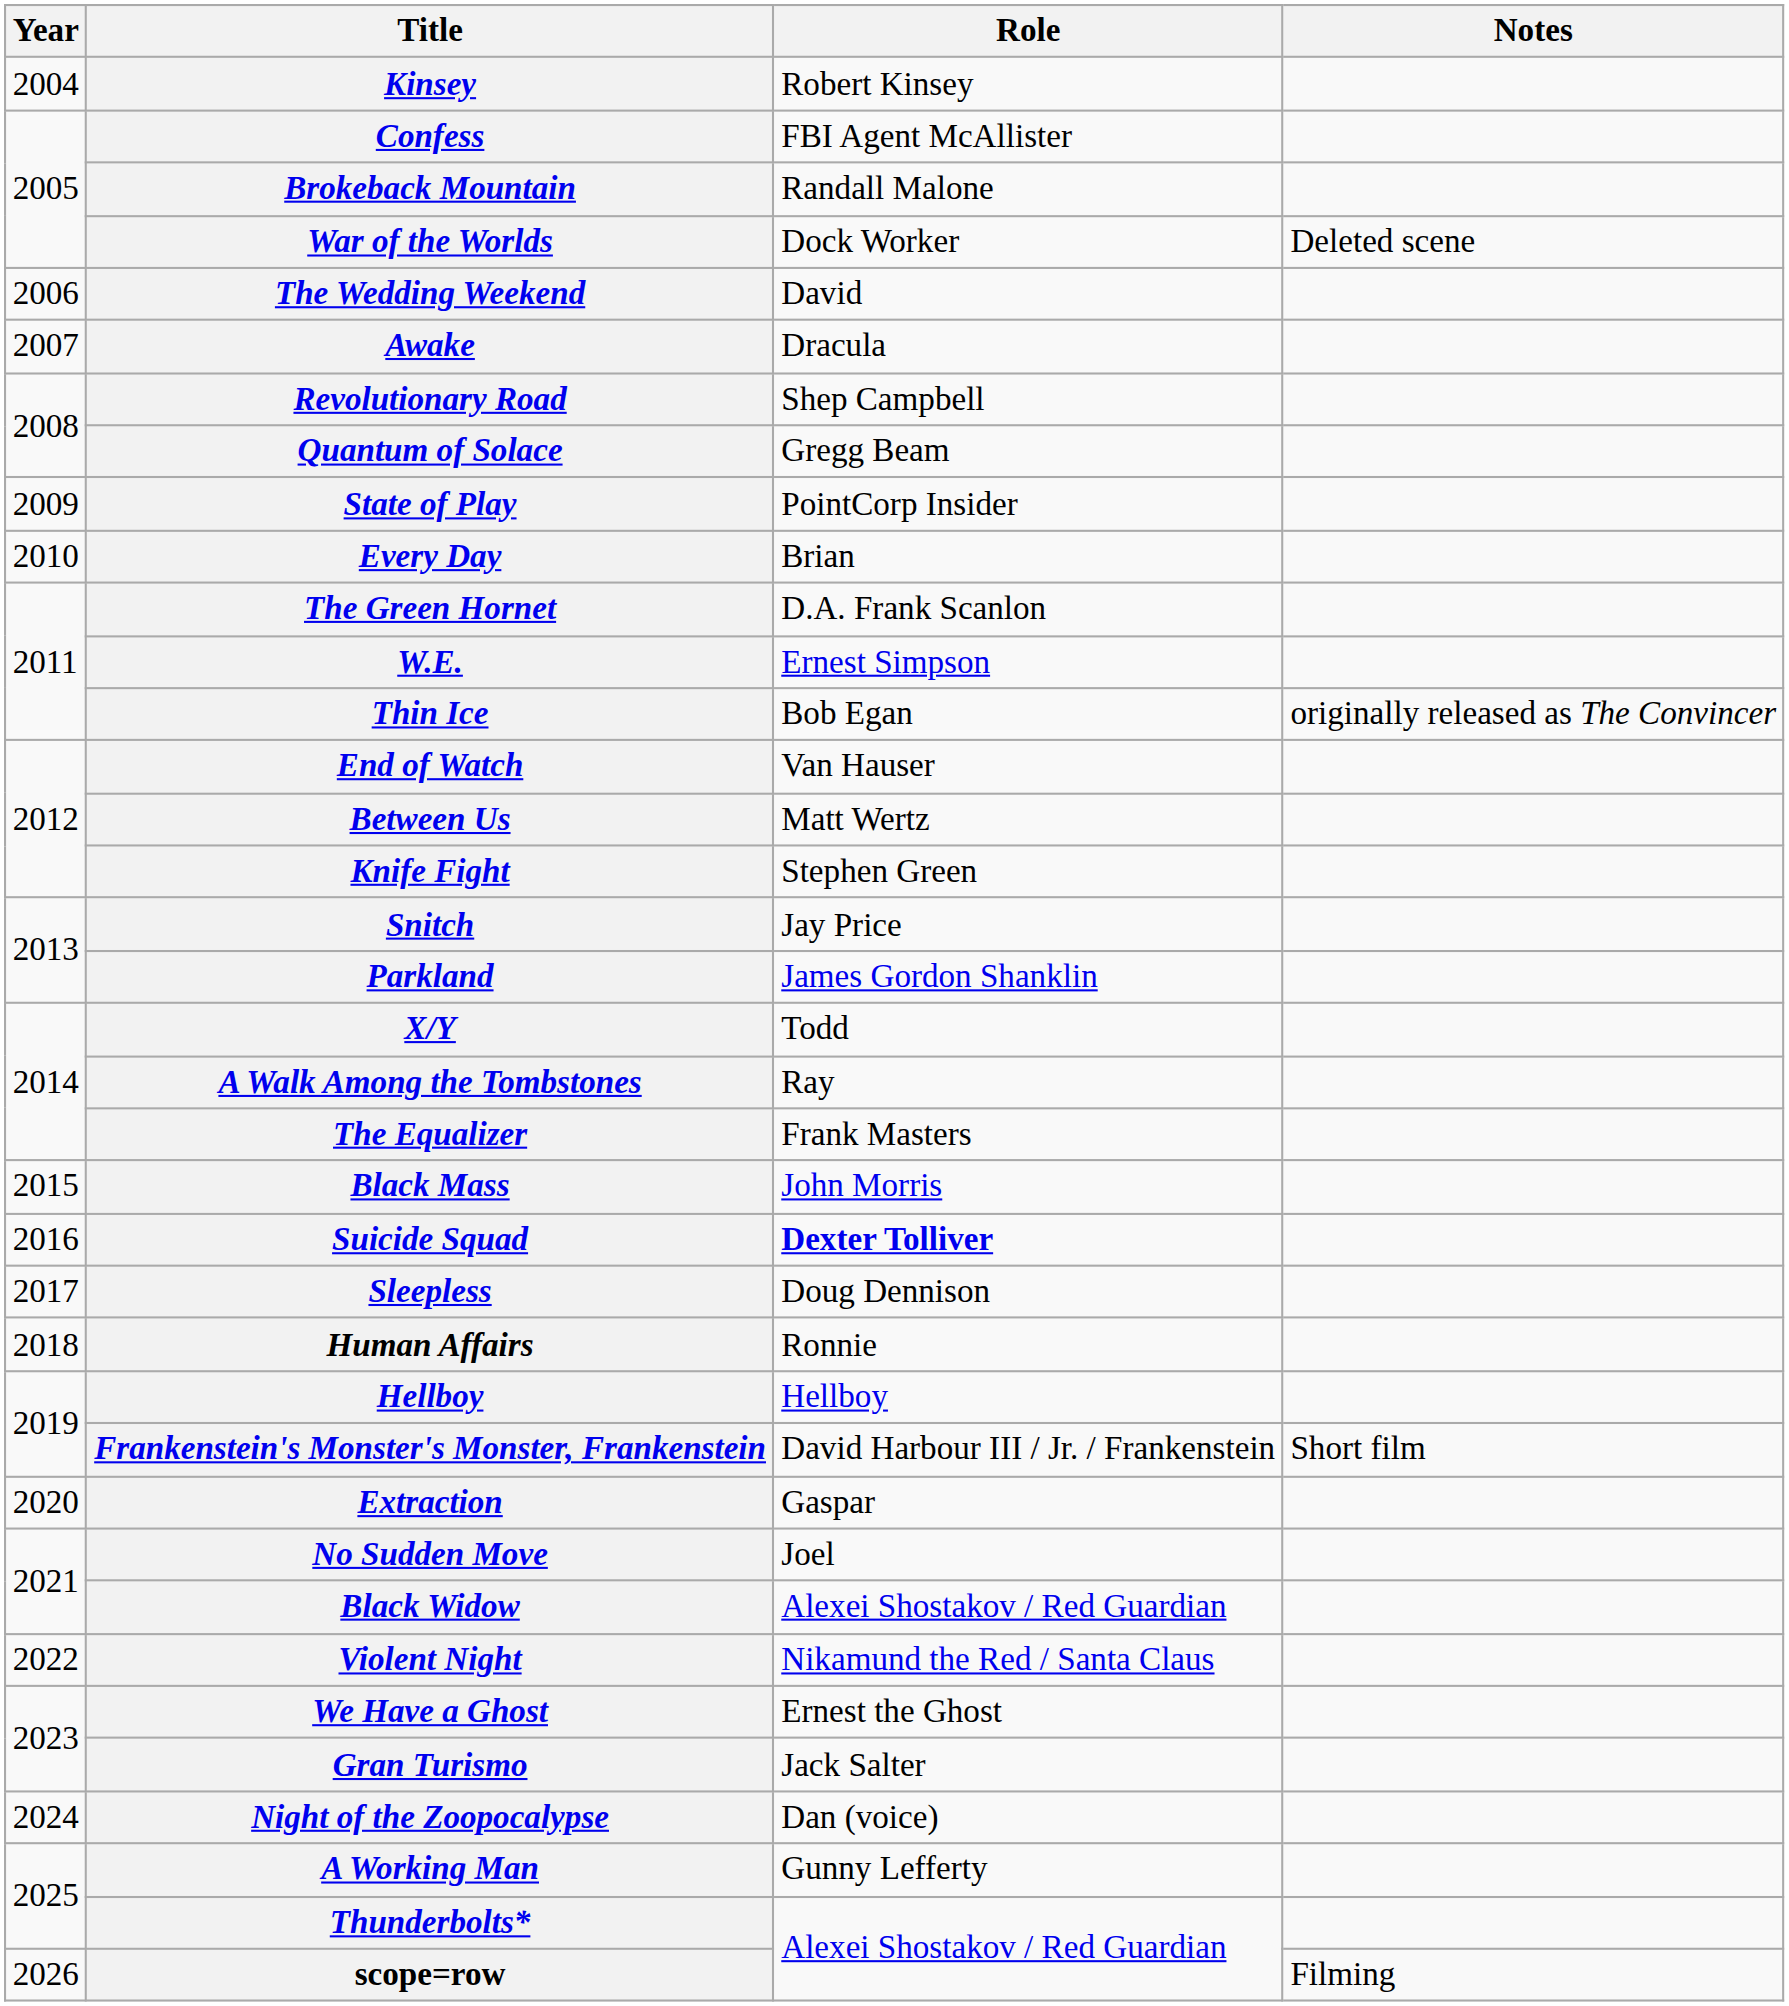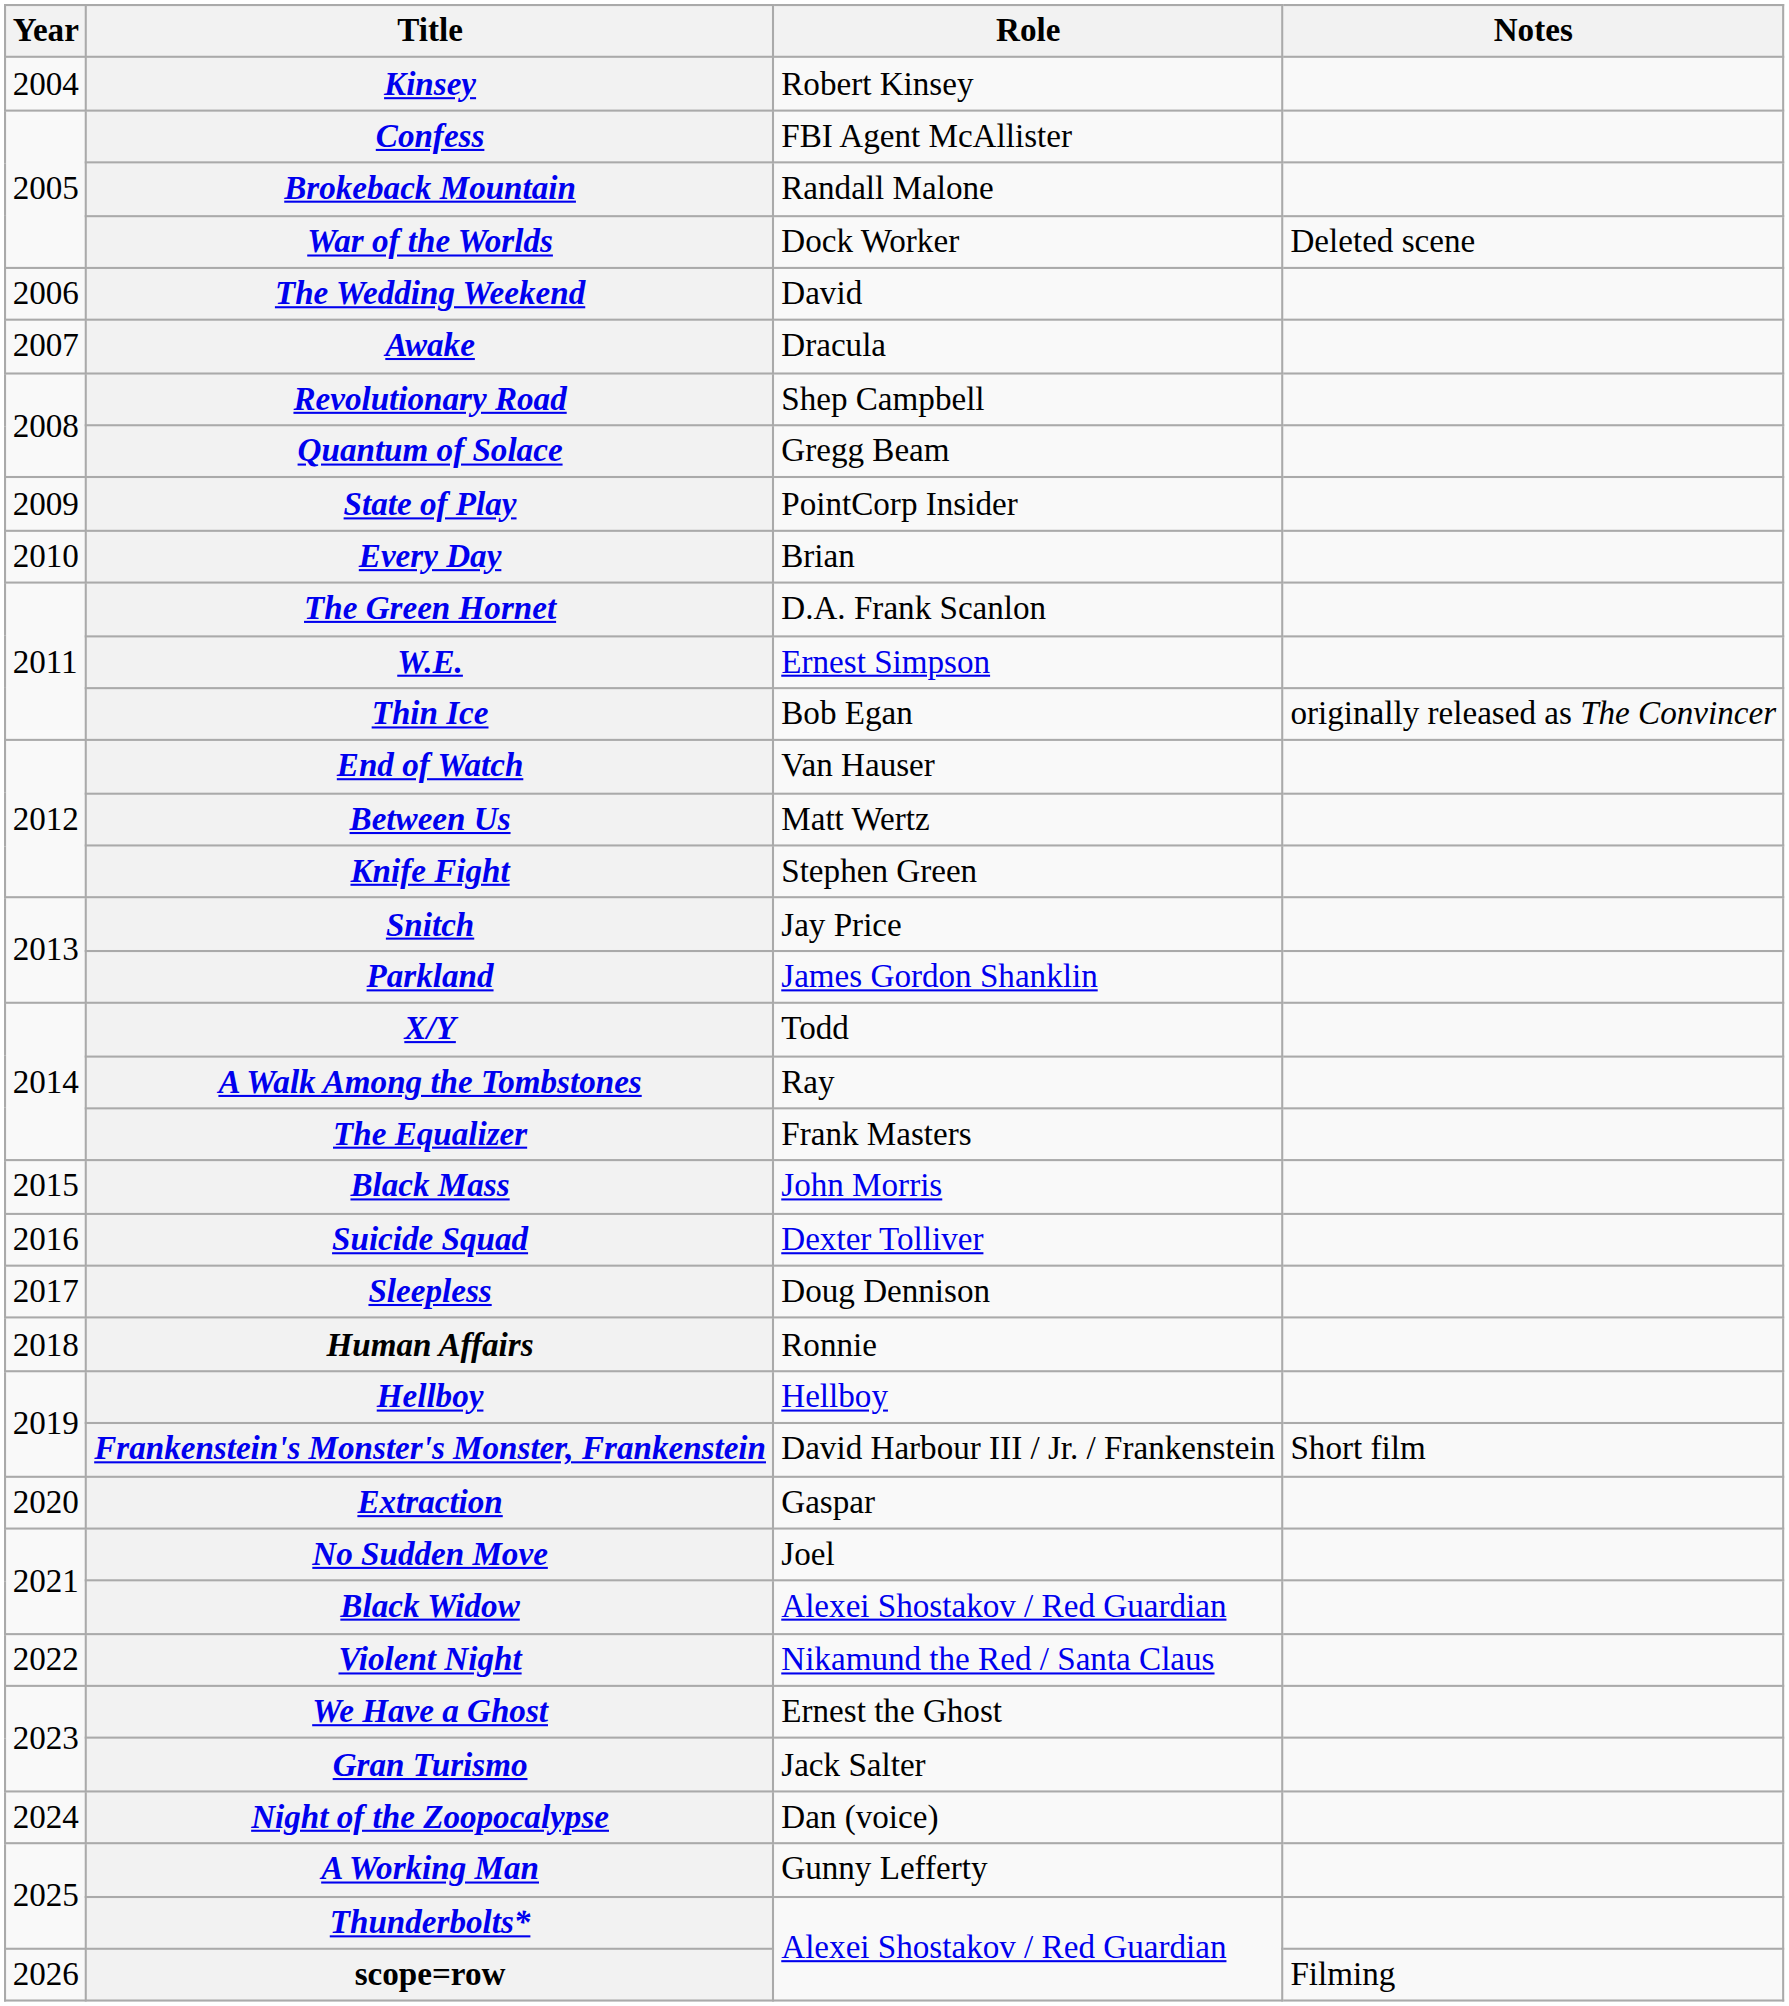(887, 1238) bold -> (882, 1238) normal
